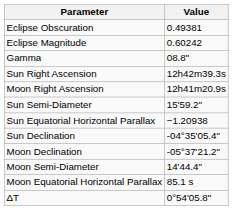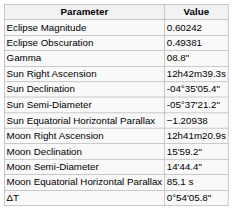rows swapped: (46, 43) <-> (50, 27)
rows swapped: (41, 136) <-> (55, 89)
(184, 105) 15'59.2" -> (193, 105) -05°37'21.2"
(193, 151) -05°37'21.2" -> (184, 151) 15'59.2"
